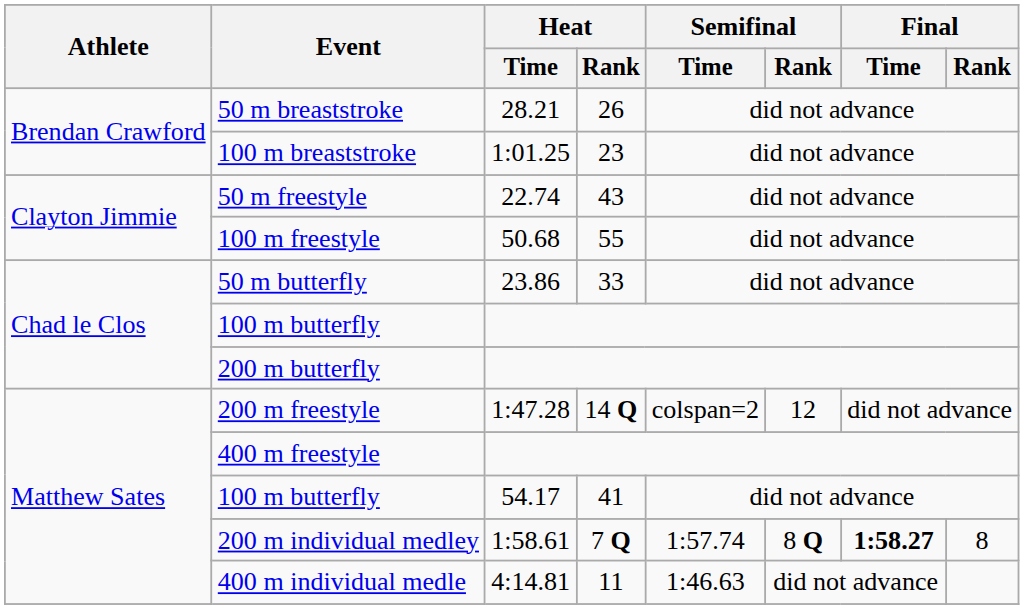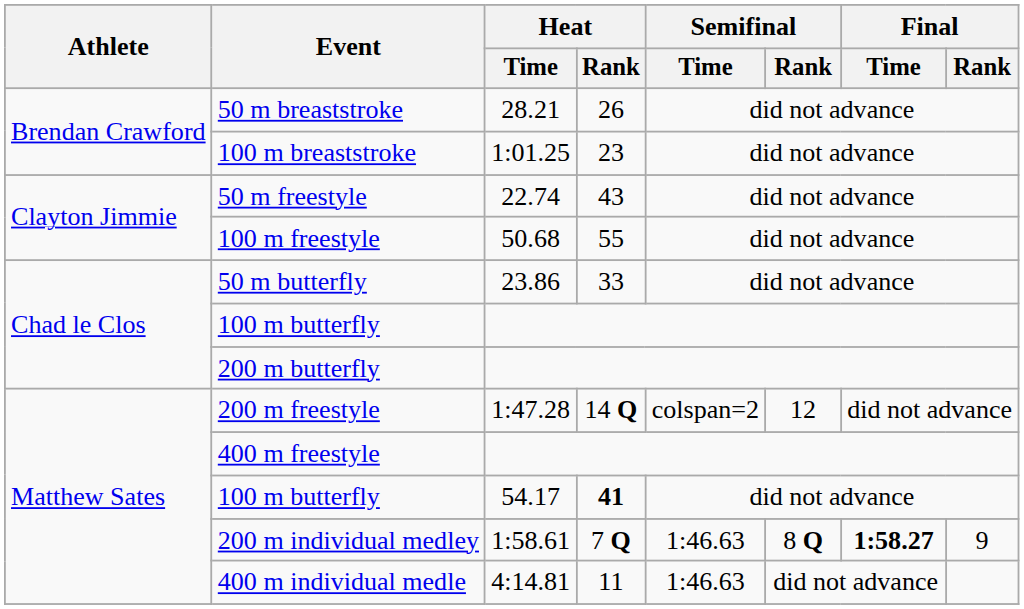(611, 496) normal -> (611, 496) bold
(705, 539) 1:57.74 -> (705, 539) 1:46.63
(982, 539) 8 -> (982, 539) 9
